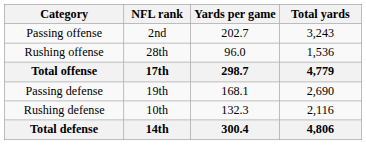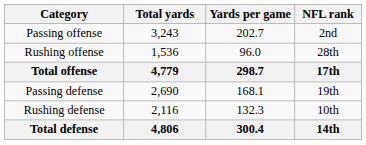columns swapped: (320, 14) <-> (157, 14)
